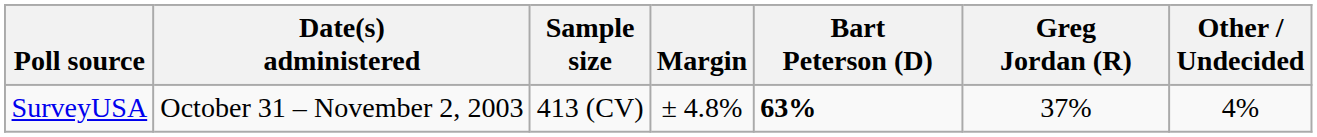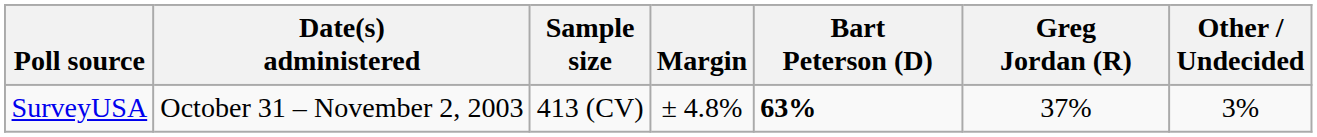(1241, 107) 4% -> (1241, 107) 3%
